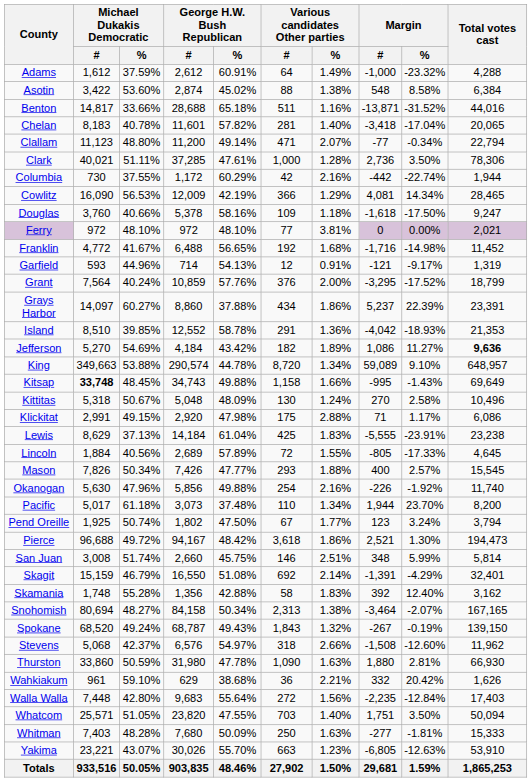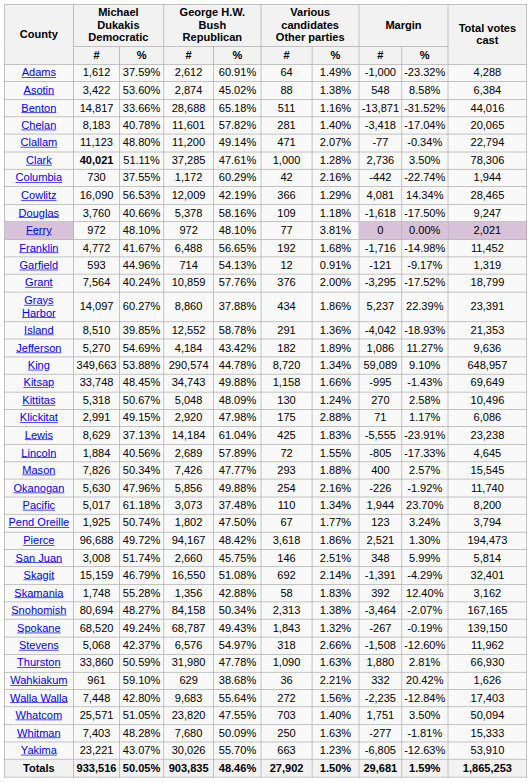(97, 160) normal -> (97, 160) bold
(487, 348) bold -> (487, 348) normal
(97, 383) bold -> (97, 383) normal
